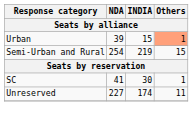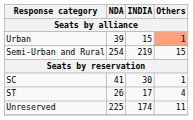+ row: (11, 94)
(116, 94) 227 -> (116, 107) 225
